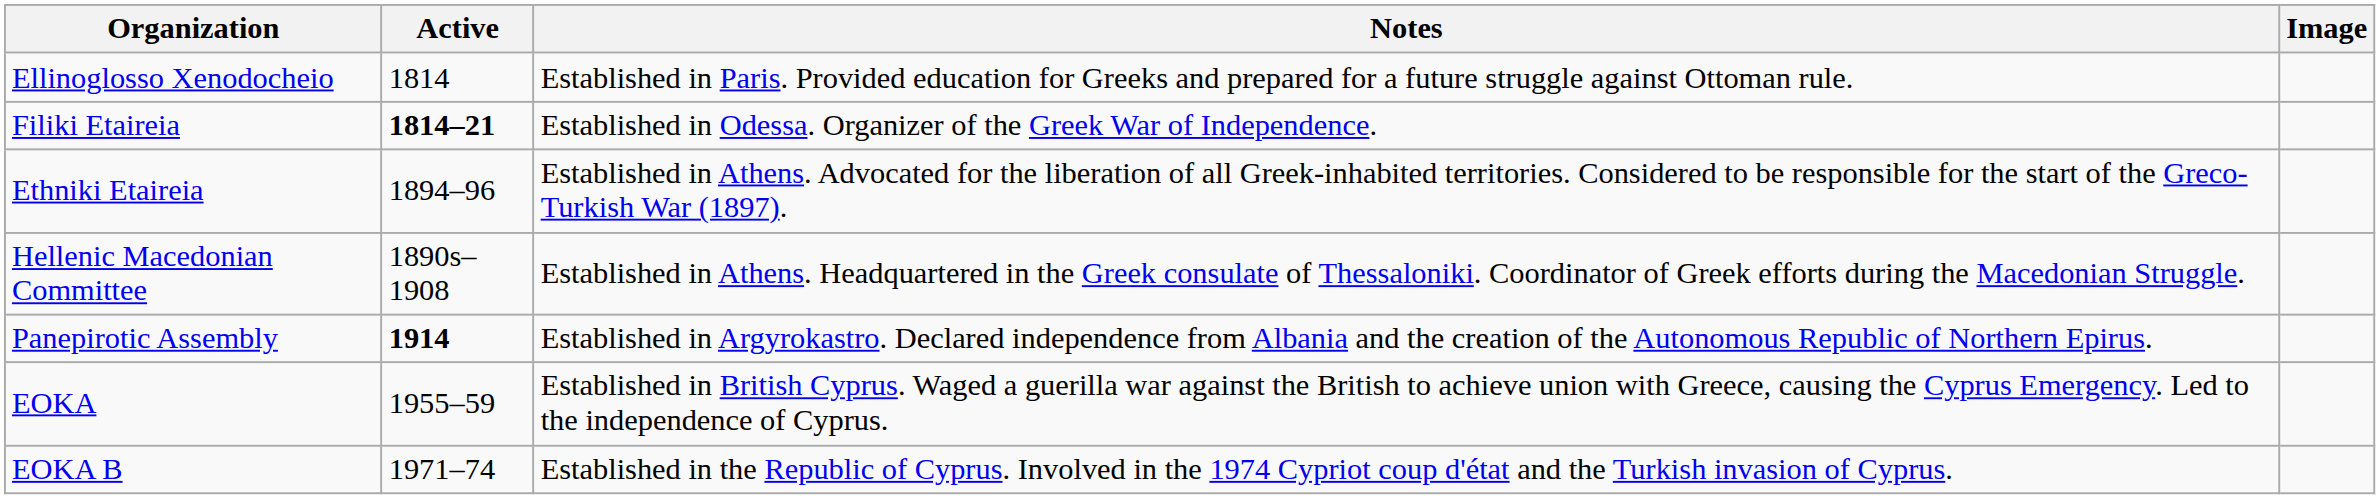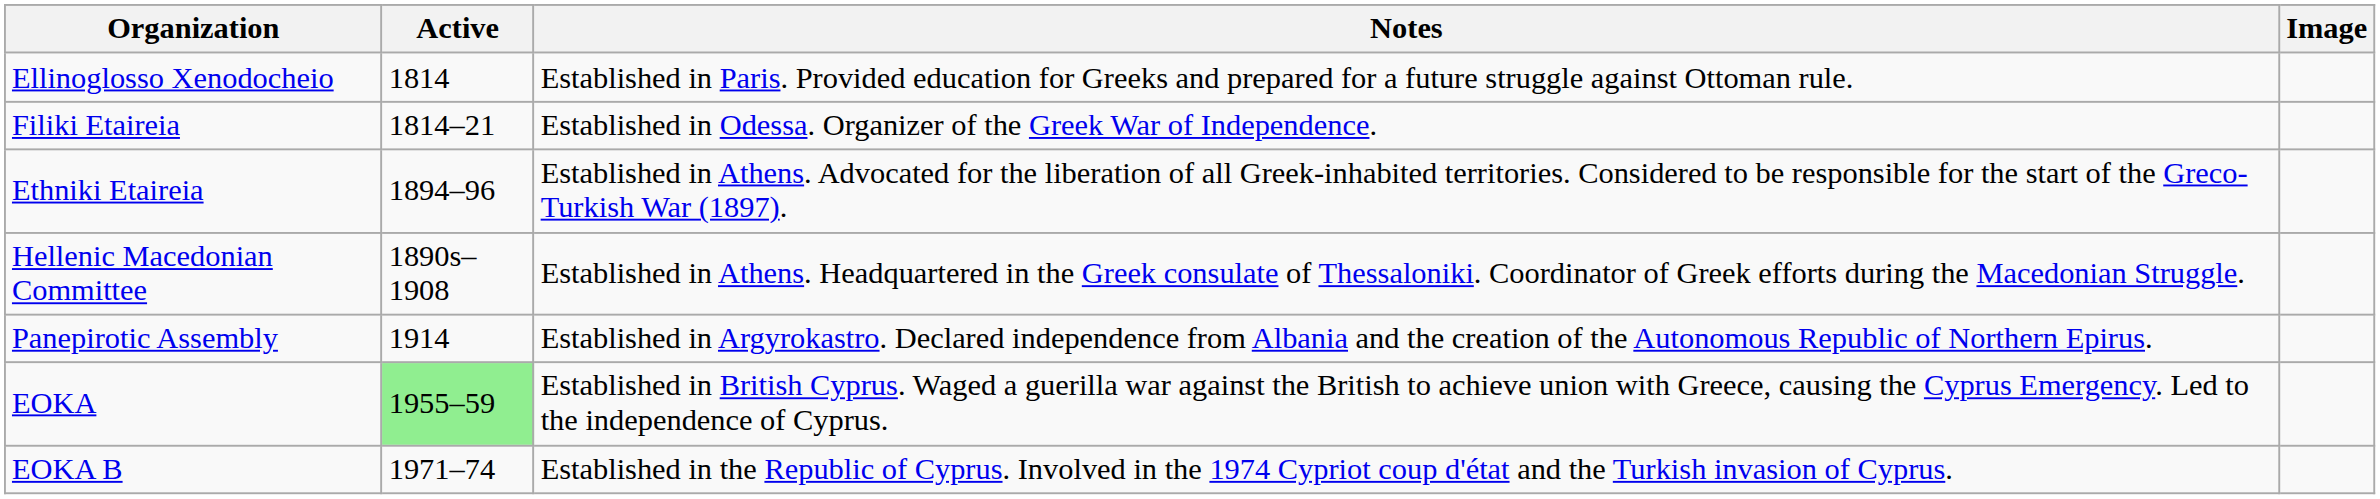(442, 125) bold -> (442, 125) normal
(419, 338) bold -> (419, 338) normal
(442, 403) no background -> (442, 403) lightgreen background
